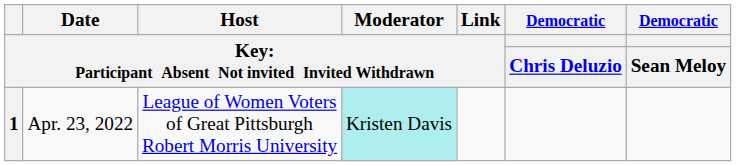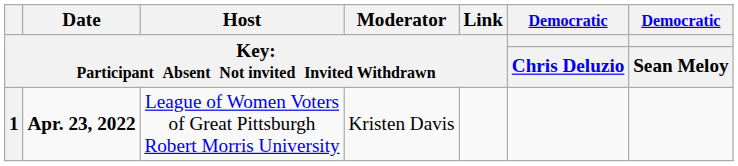(80, 123) normal -> (82, 123) bold
(399, 123) paleturquoise background -> (402, 123) no background
